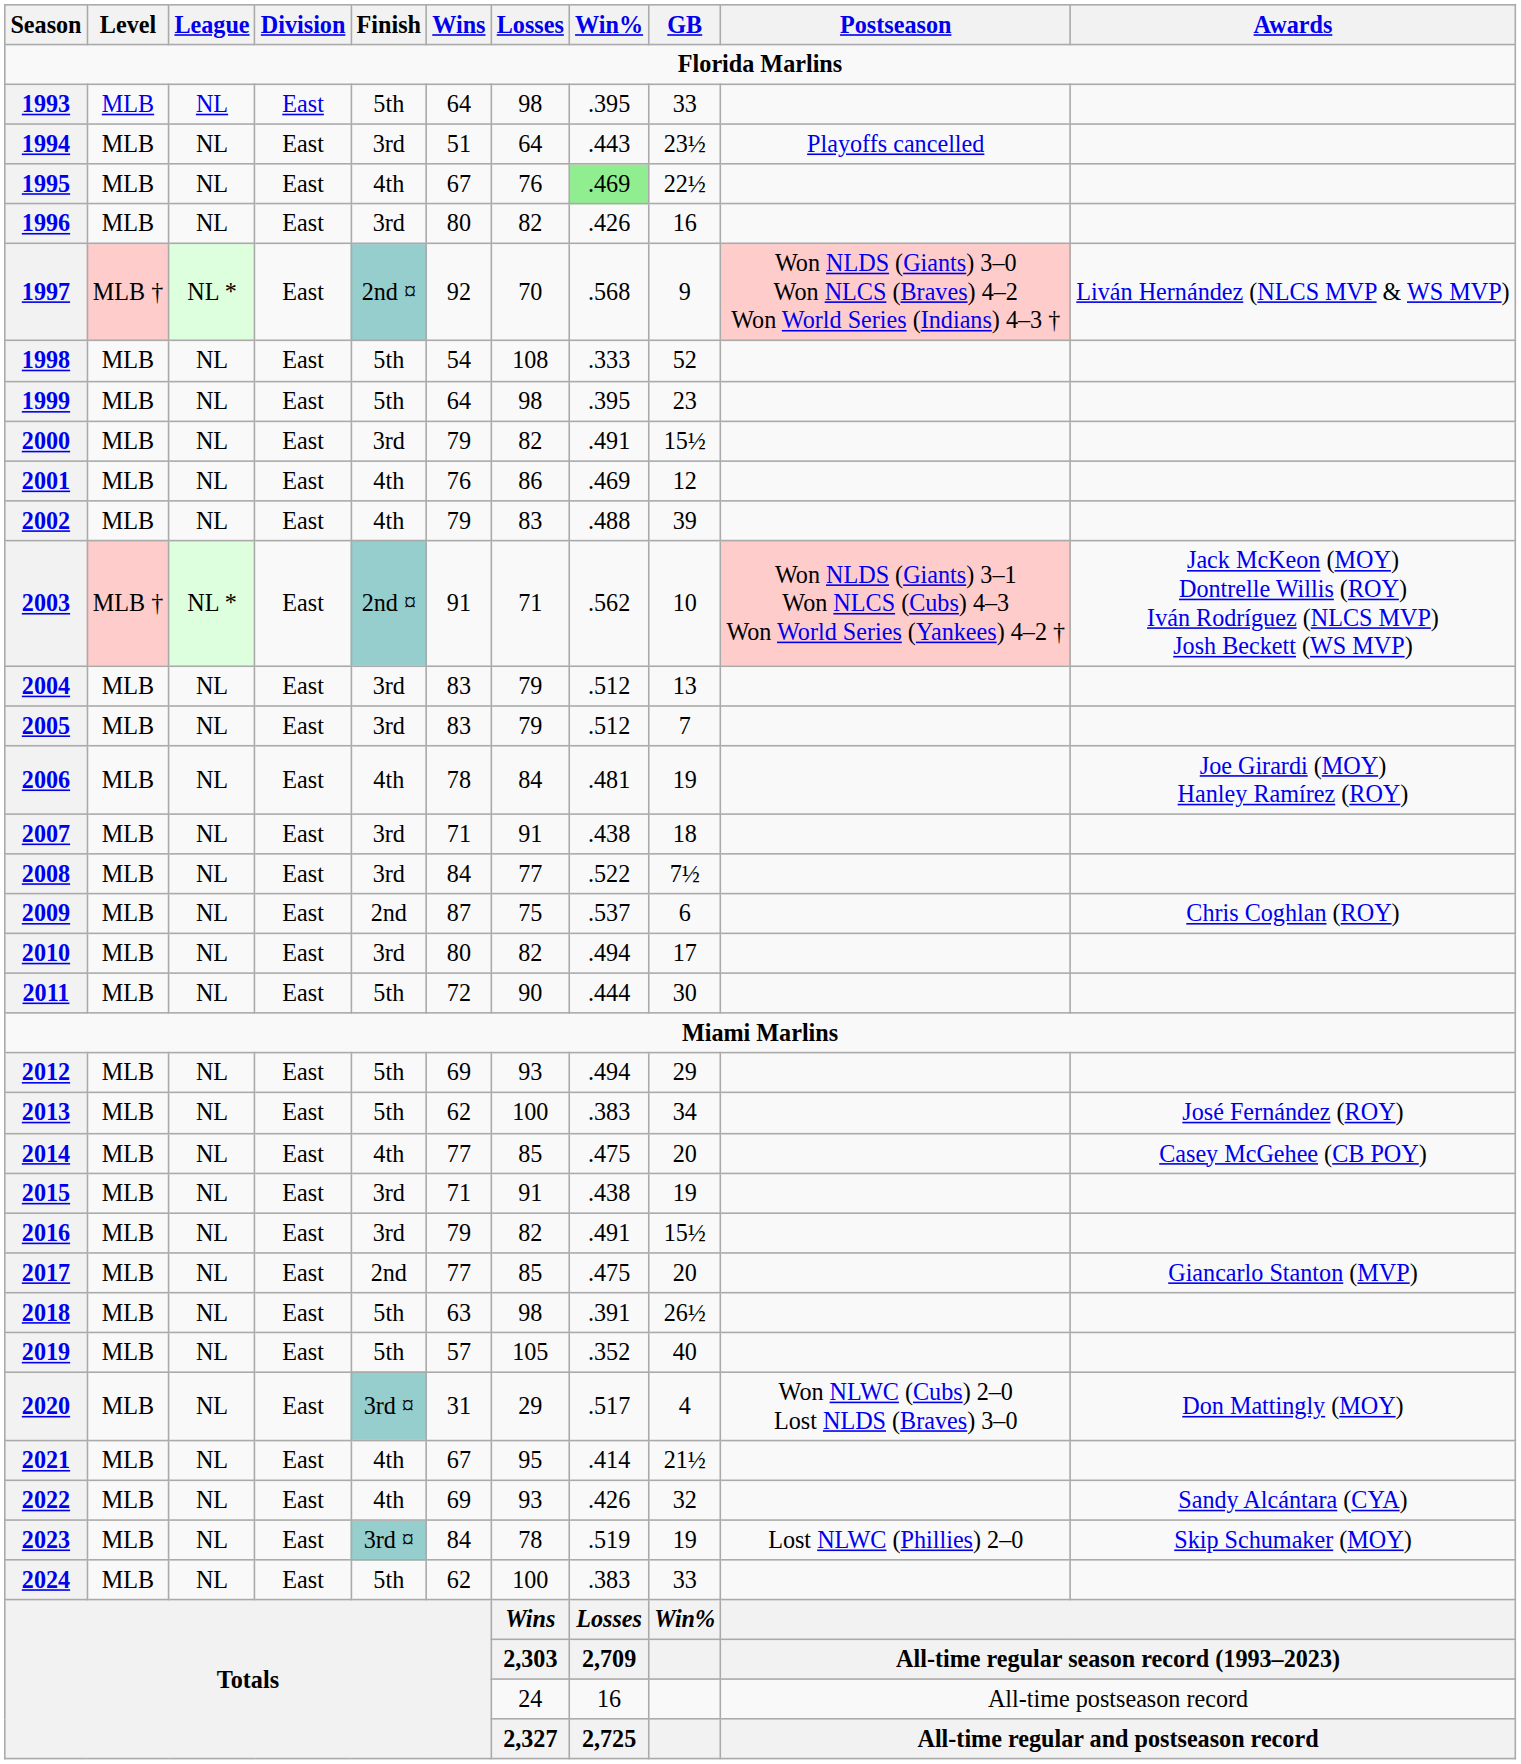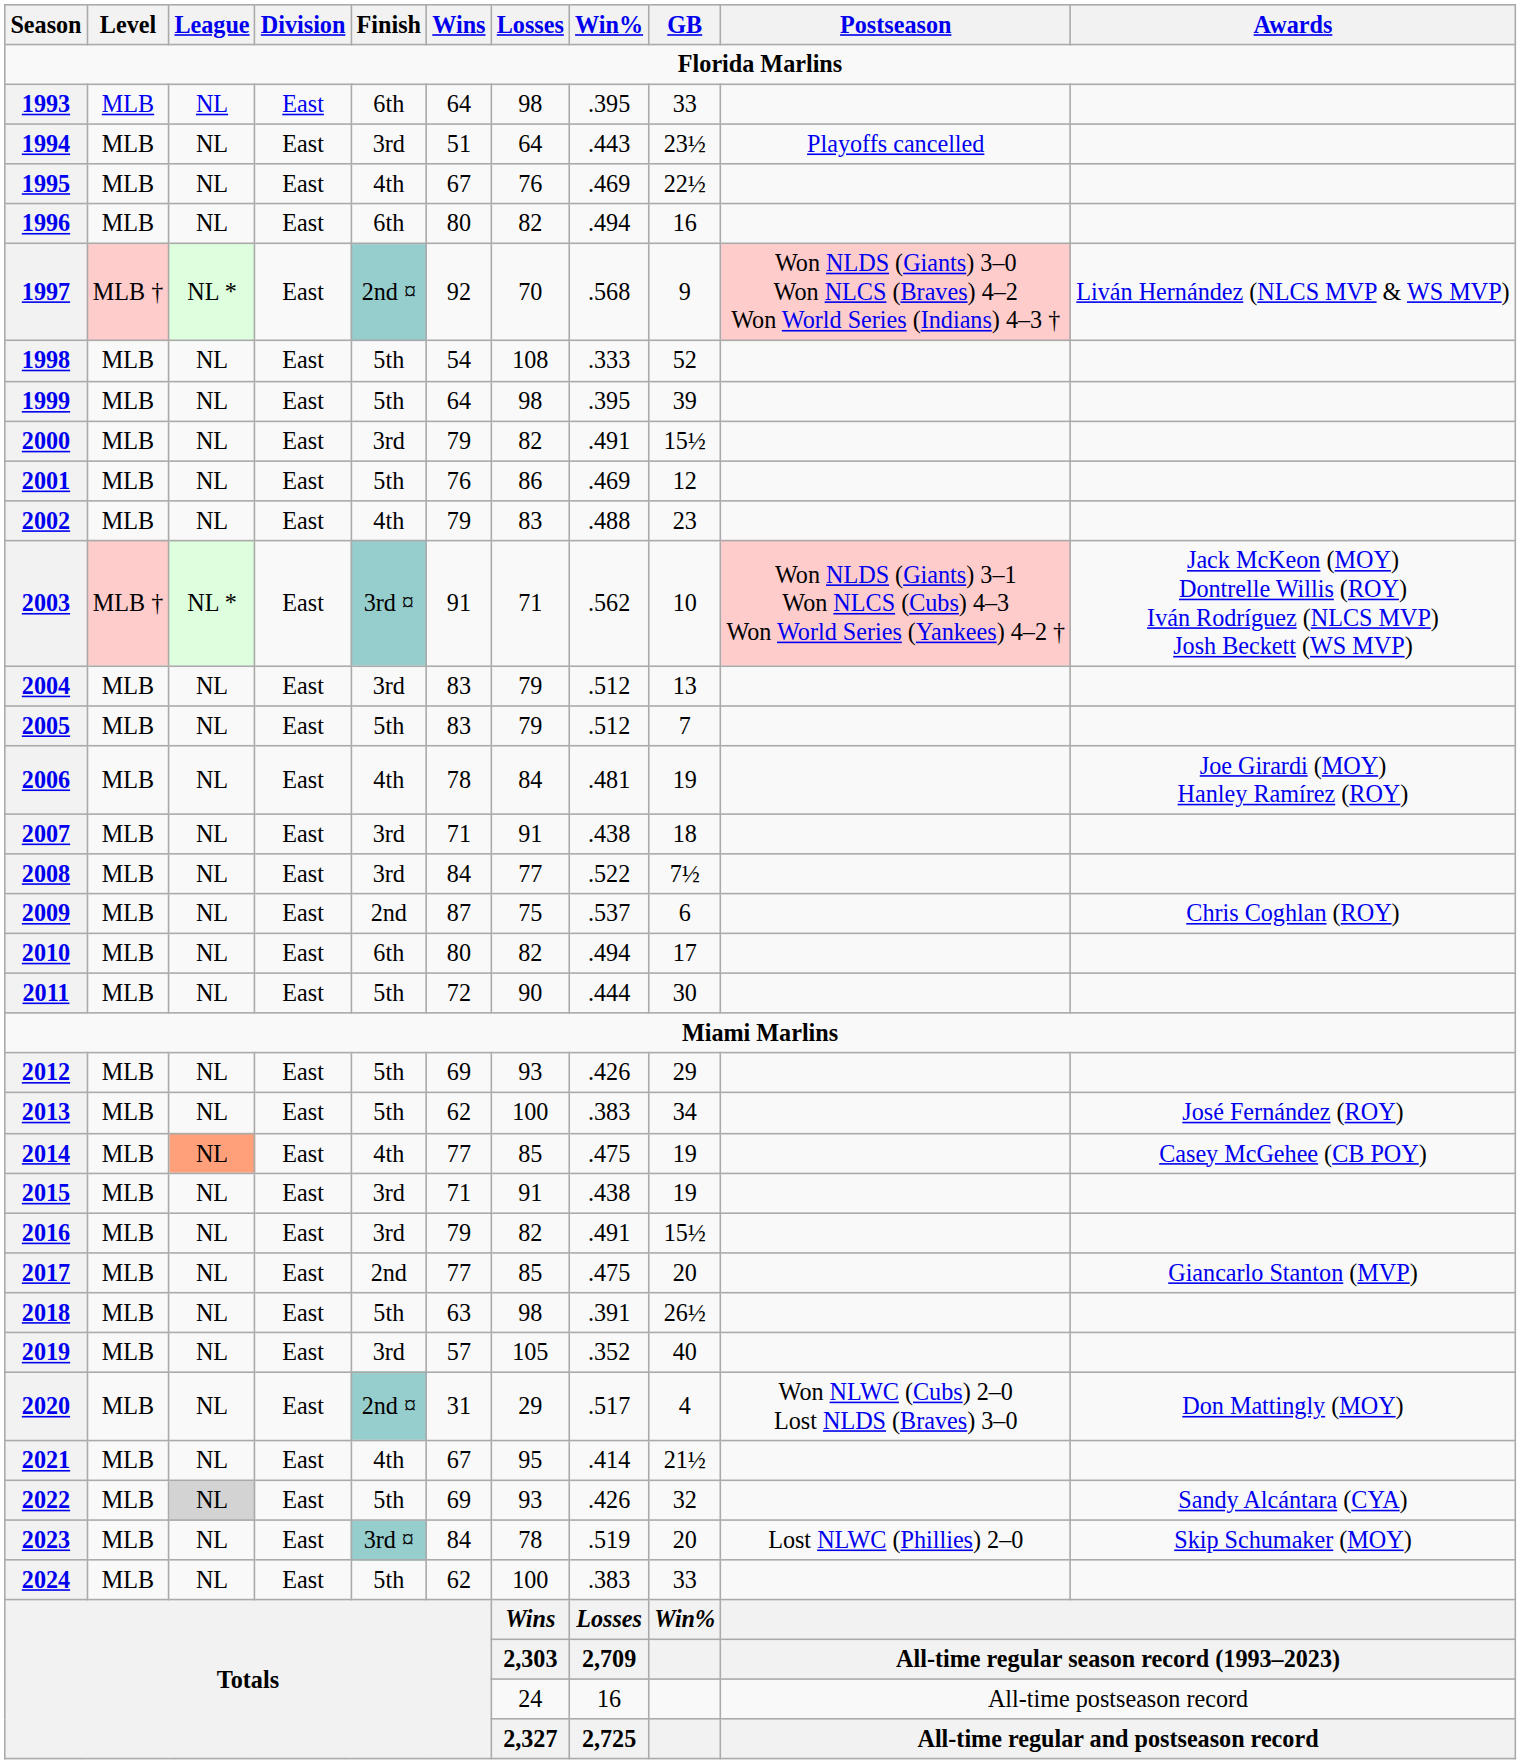(389, 104) 5th -> (389, 104) 6th
(609, 184) lightgreen background -> (609, 184) no background
(389, 223) 3rd -> (389, 223) 6th
(609, 223) .426 -> (609, 223) .494
(685, 400) 23 -> (685, 400) 39
(389, 480) 4th -> (389, 480) 5th
(685, 520) 39 -> (685, 520) 23
(389, 602) 2nd ¤ -> (389, 602) 3rd ¤
(389, 725) 3rd -> (389, 725) 5th
(389, 953) 3rd -> (389, 953) 6th
(609, 1073) .494 -> (609, 1073) .426
(212, 1152) no background -> (212, 1152) lightsalmon background
(685, 1152) 20 -> (685, 1152) 19
(389, 1351) 5th -> (389, 1351) 3rd
(389, 1406) 3rd ¤ -> (389, 1406) 2nd ¤
(212, 1500) no background -> (212, 1500) lightgrey background
(389, 1500) 4th -> (389, 1500) 5th
(685, 1539) 19 -> (685, 1539) 20
